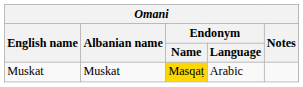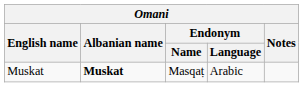(102, 71) normal -> (103, 71) bold
(186, 71) gold background -> (186, 71) no background
